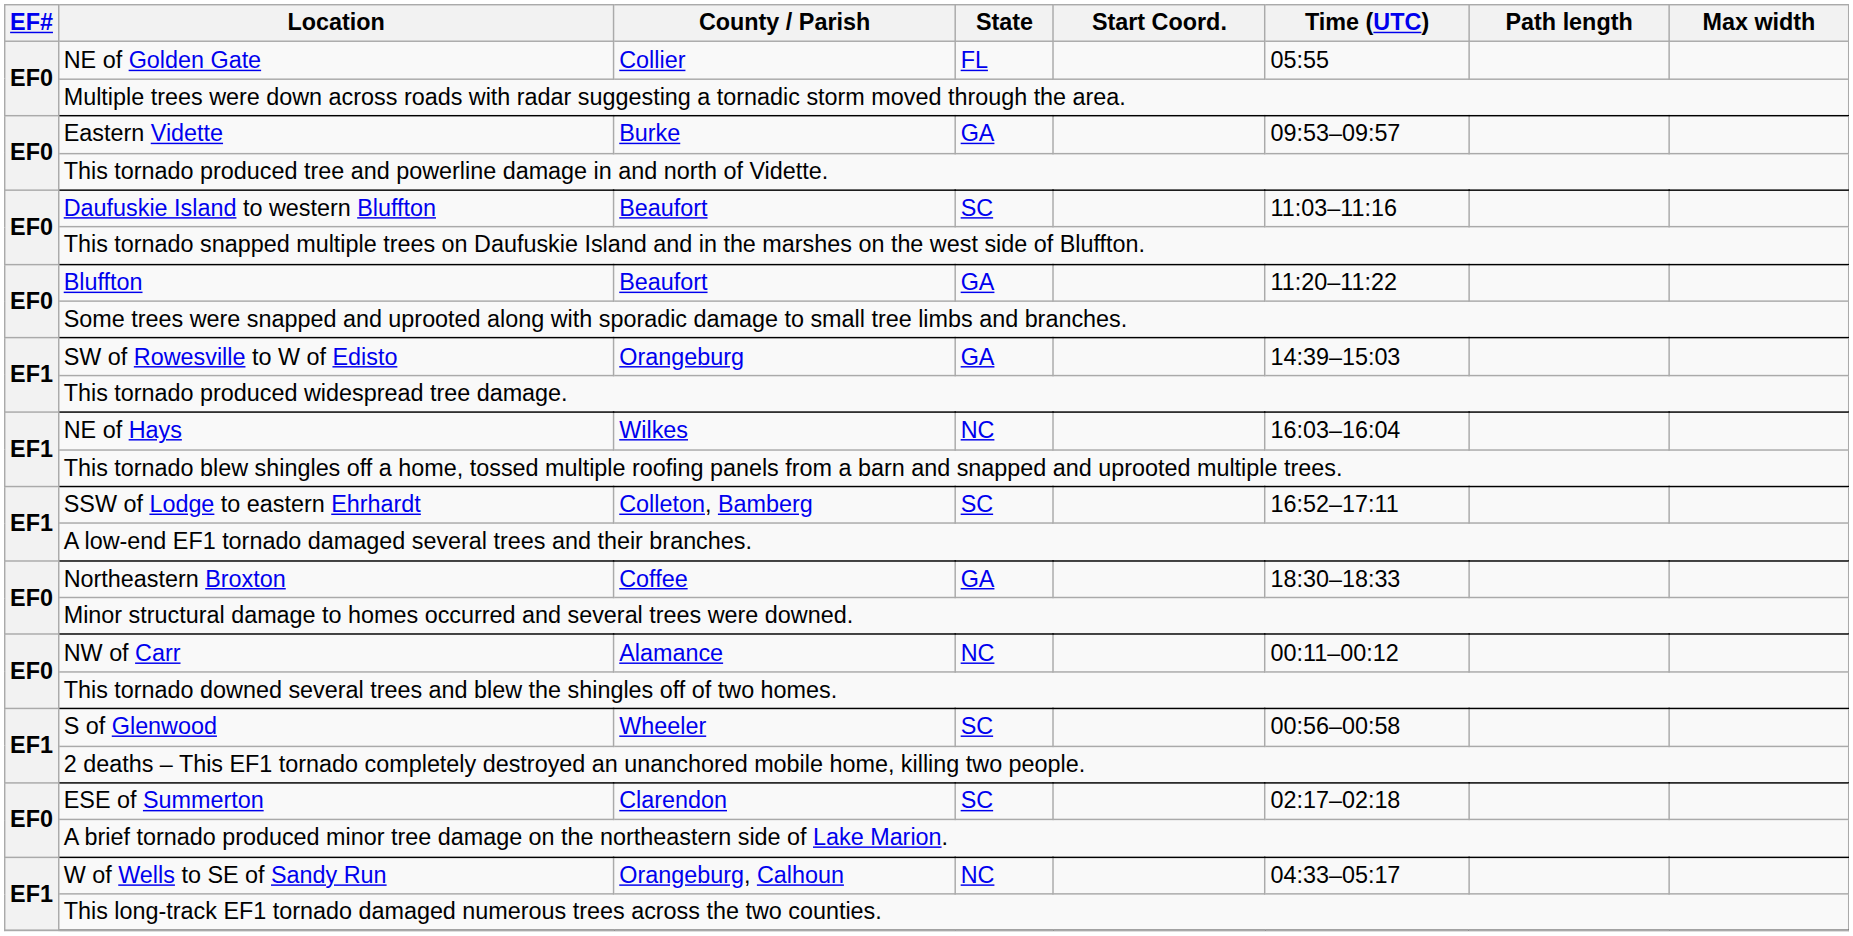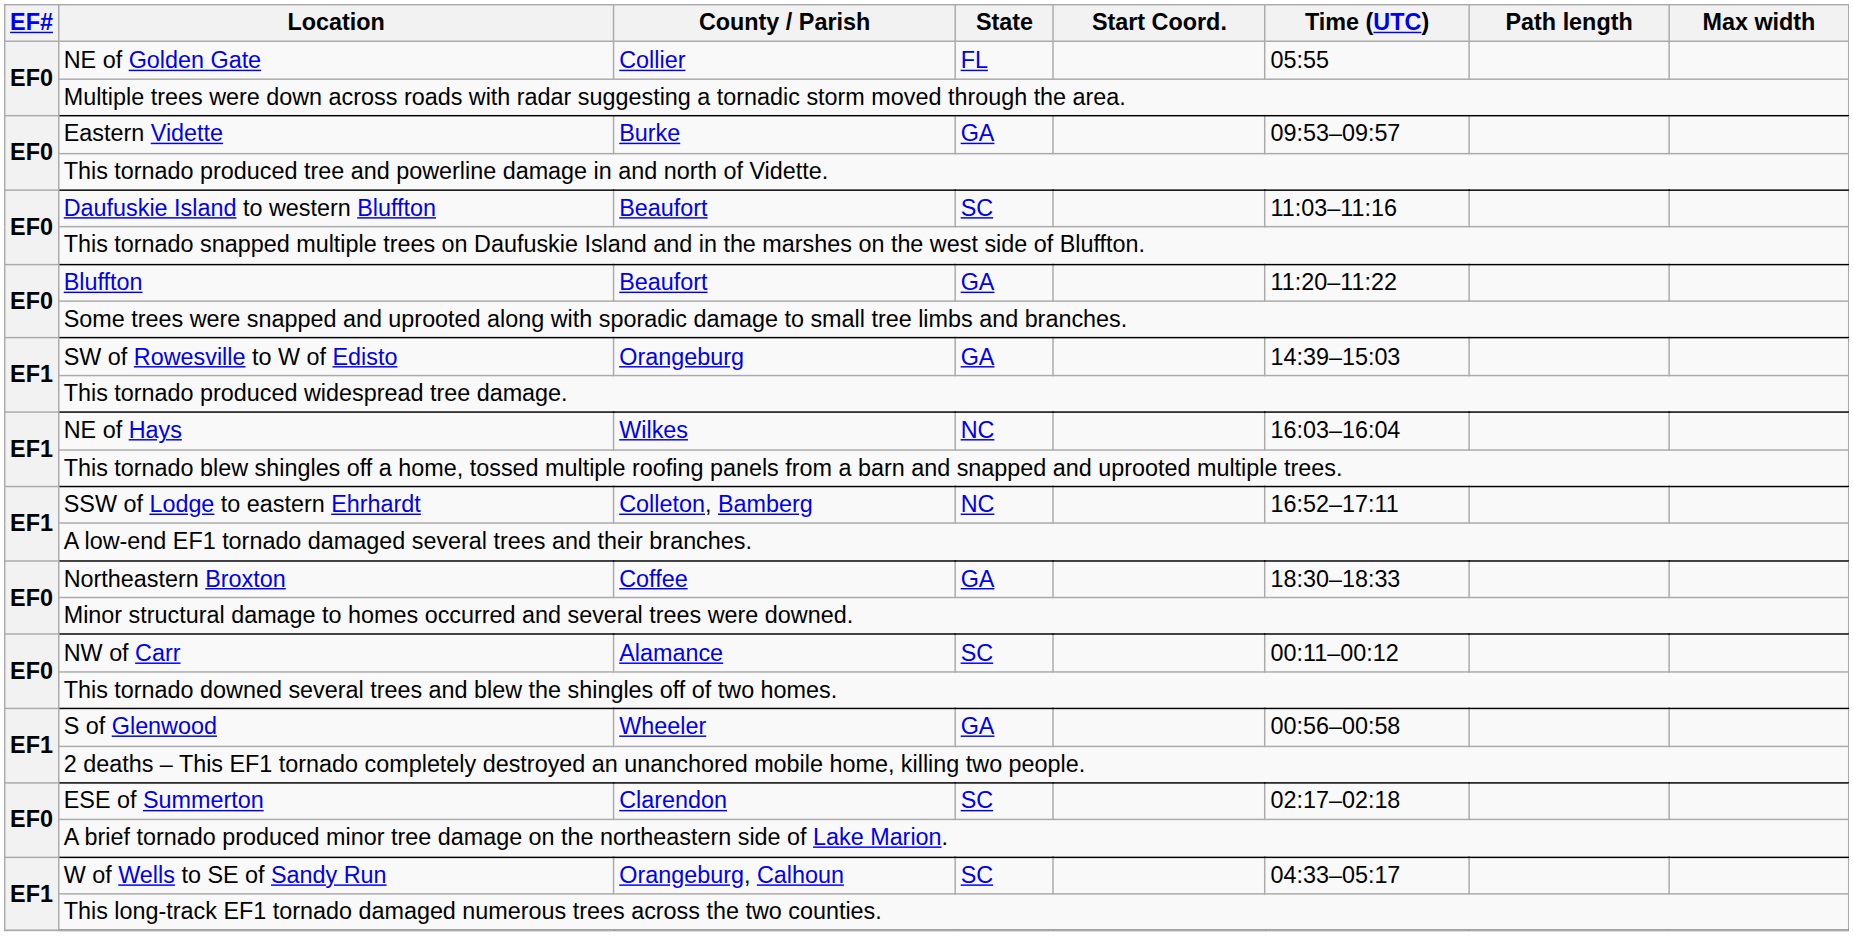(977, 504) SC -> (978, 504) NC
(978, 652) NC -> (977, 652) SC
(977, 726) SC -> (978, 726) GA
(978, 875) NC -> (977, 875) SC
